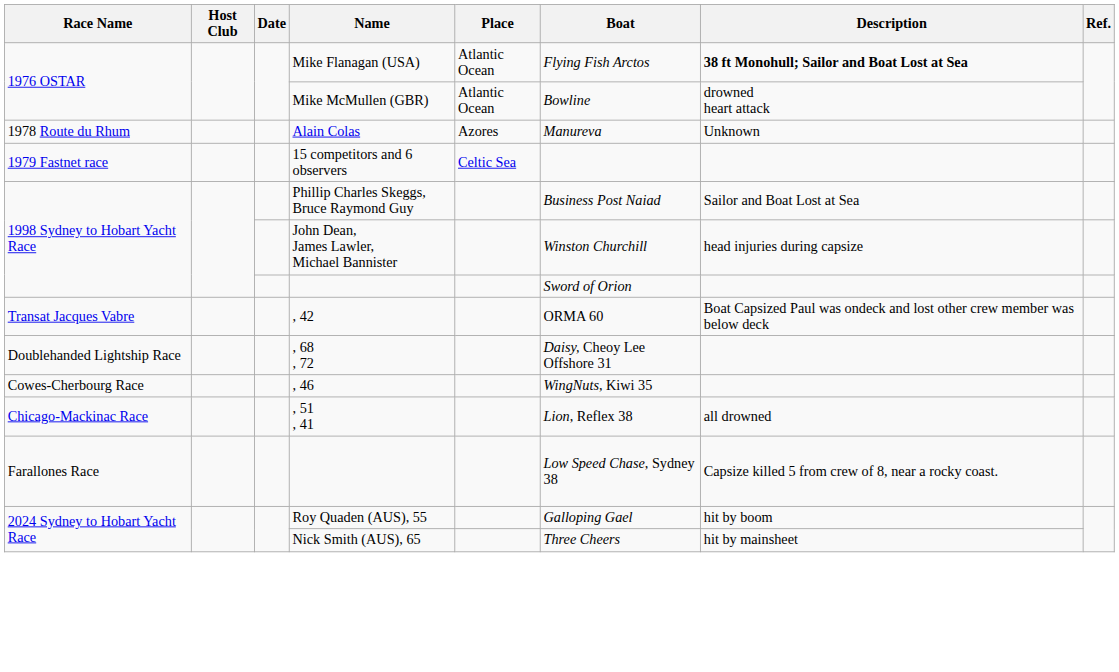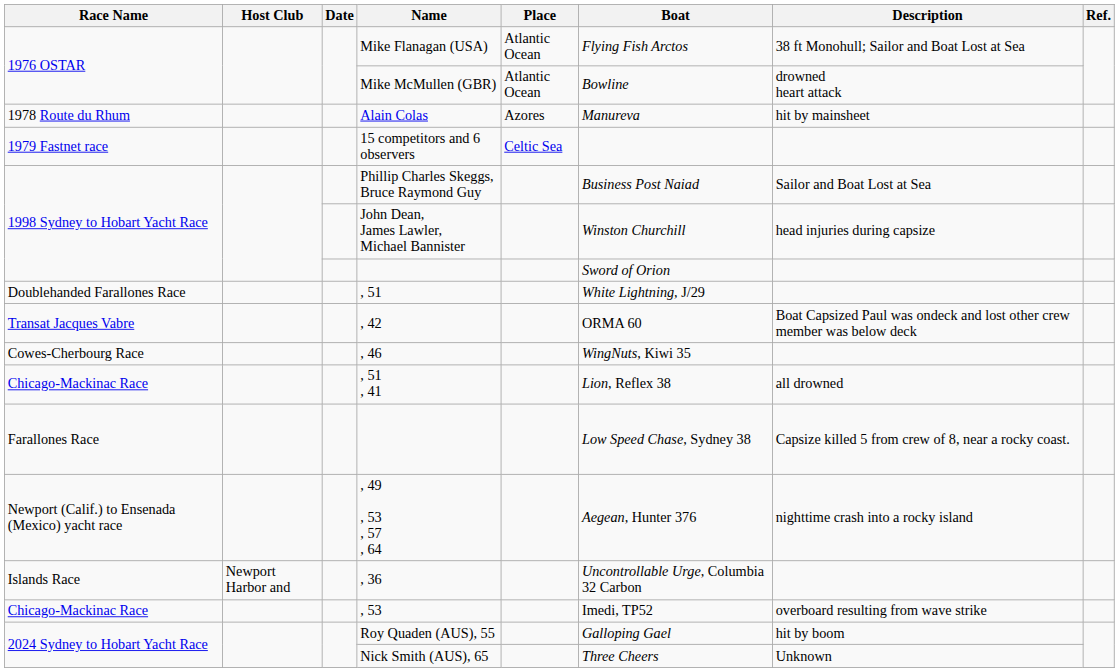(836, 62) bold -> (900, 46) normal
(732, 131) Unknown -> (823, 115) hit by mainsheet
+ row: (97, 292)
- row: (94, 355)
+ row: (92, 517)
+ row: (44, 580)
+ row: (78, 610)
(751, 540) hit by mainsheet -> (804, 656) Unknown
